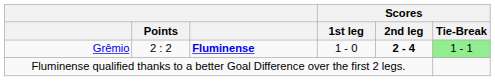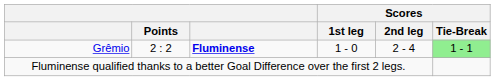(404, 48) bold -> (404, 48) normal
